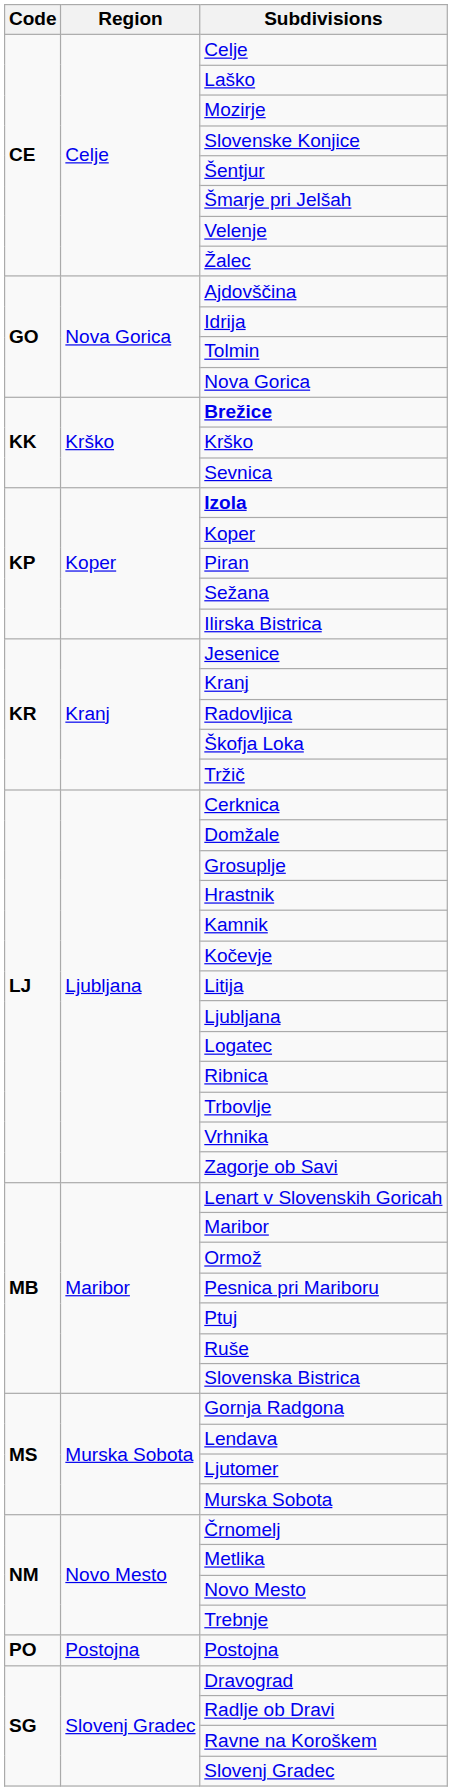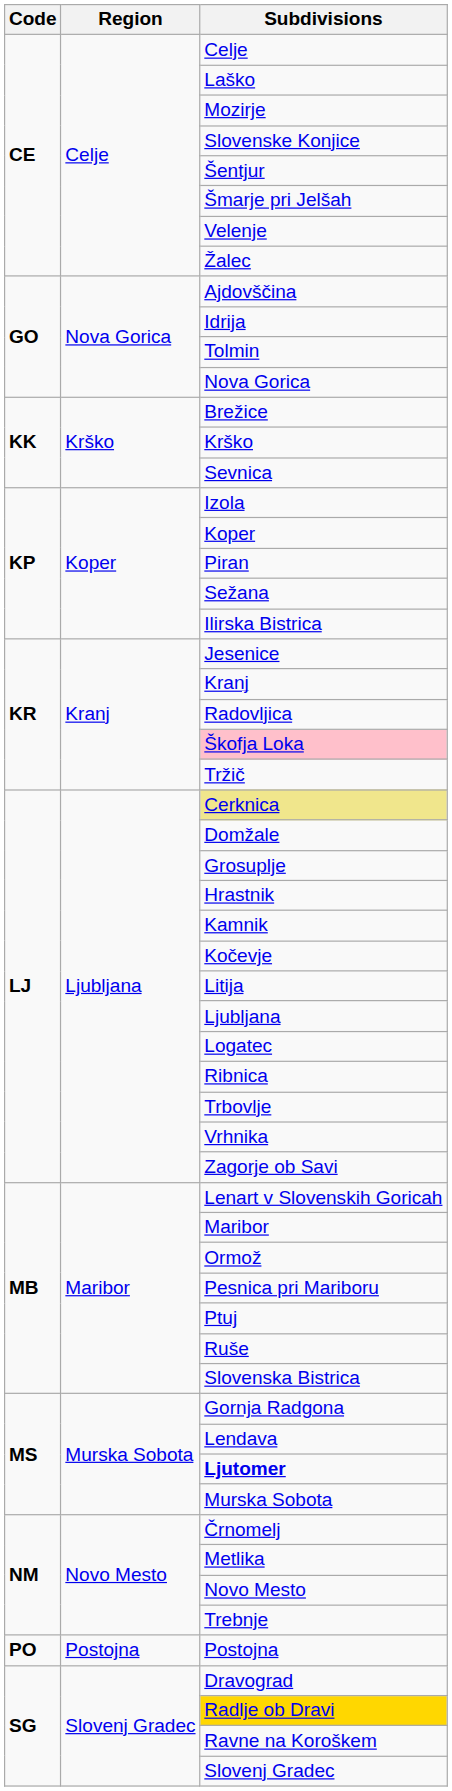(238, 412) bold -> (236, 412) normal
(225, 502) bold -> (224, 502) normal
(254, 744) no background -> (254, 744) pink background
(242, 804) no background -> (242, 804) khaki background
(241, 1469) normal -> (245, 1469) bold
(269, 1710) no background -> (269, 1710) gold background
